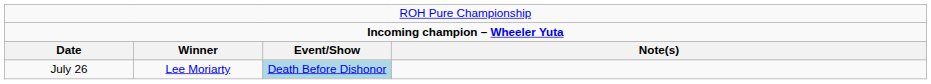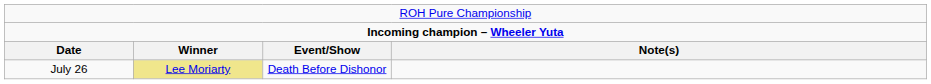(198, 69) no background -> (198, 69) khaki background
(327, 69) lightblue background -> (327, 69) no background
